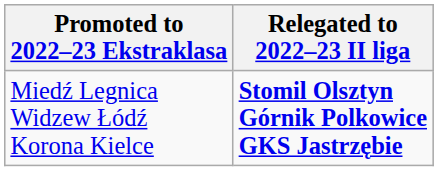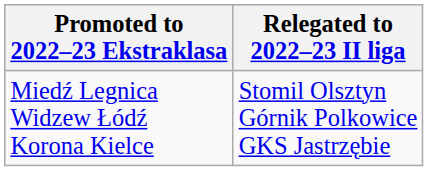(333, 117) bold -> (328, 117) normal
